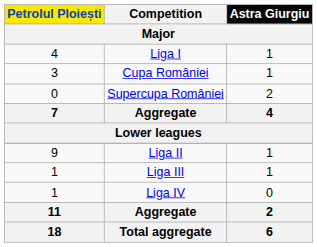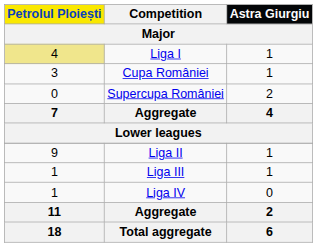(54, 53) no background -> (54, 53) khaki background
